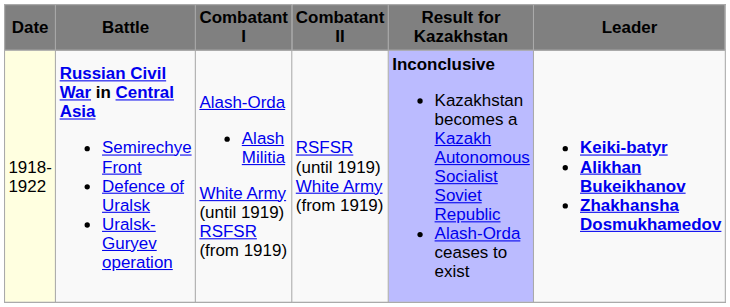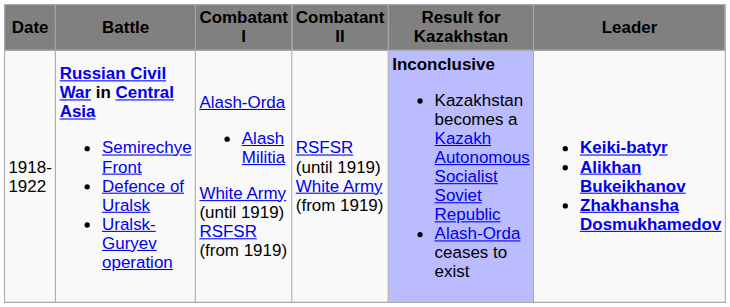(30, 176) lightyellow background -> (30, 176) no background
